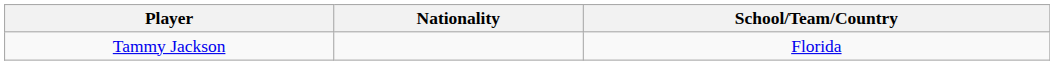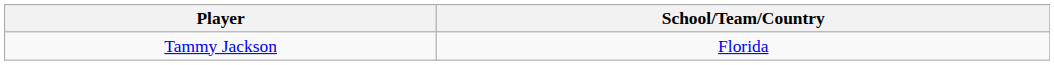- column: (458, 18)
